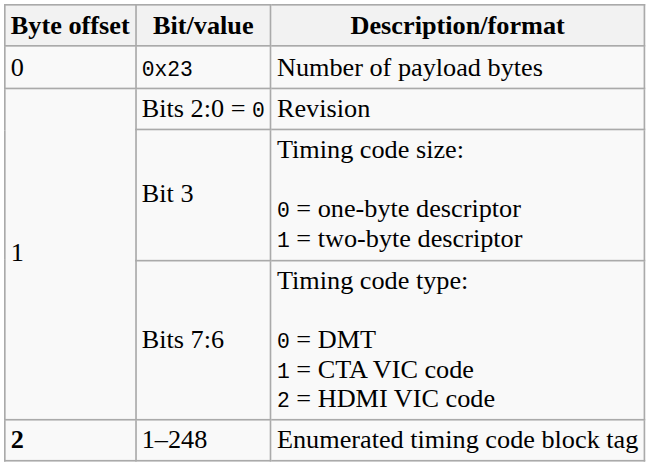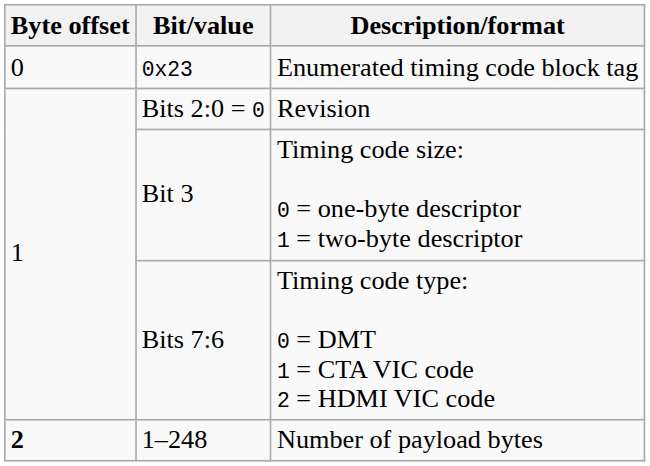(410, 66) Number of payload bytes -> (458, 66) Enumerated timing code block tag
(458, 440) Enumerated timing code block tag -> (410, 440) Number of payload bytes
